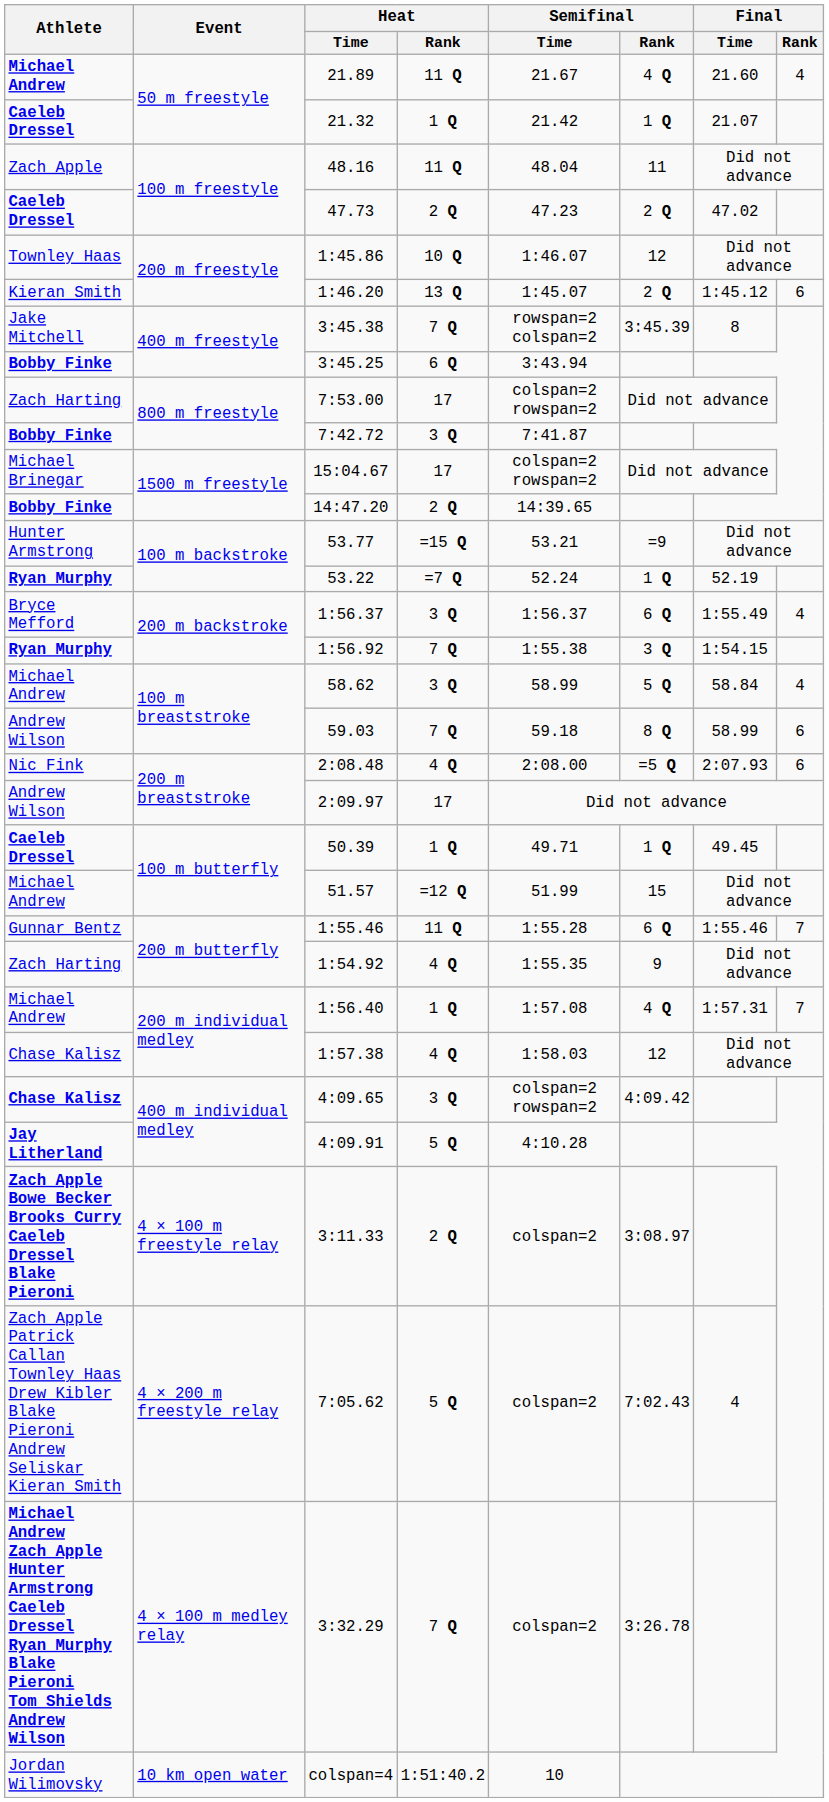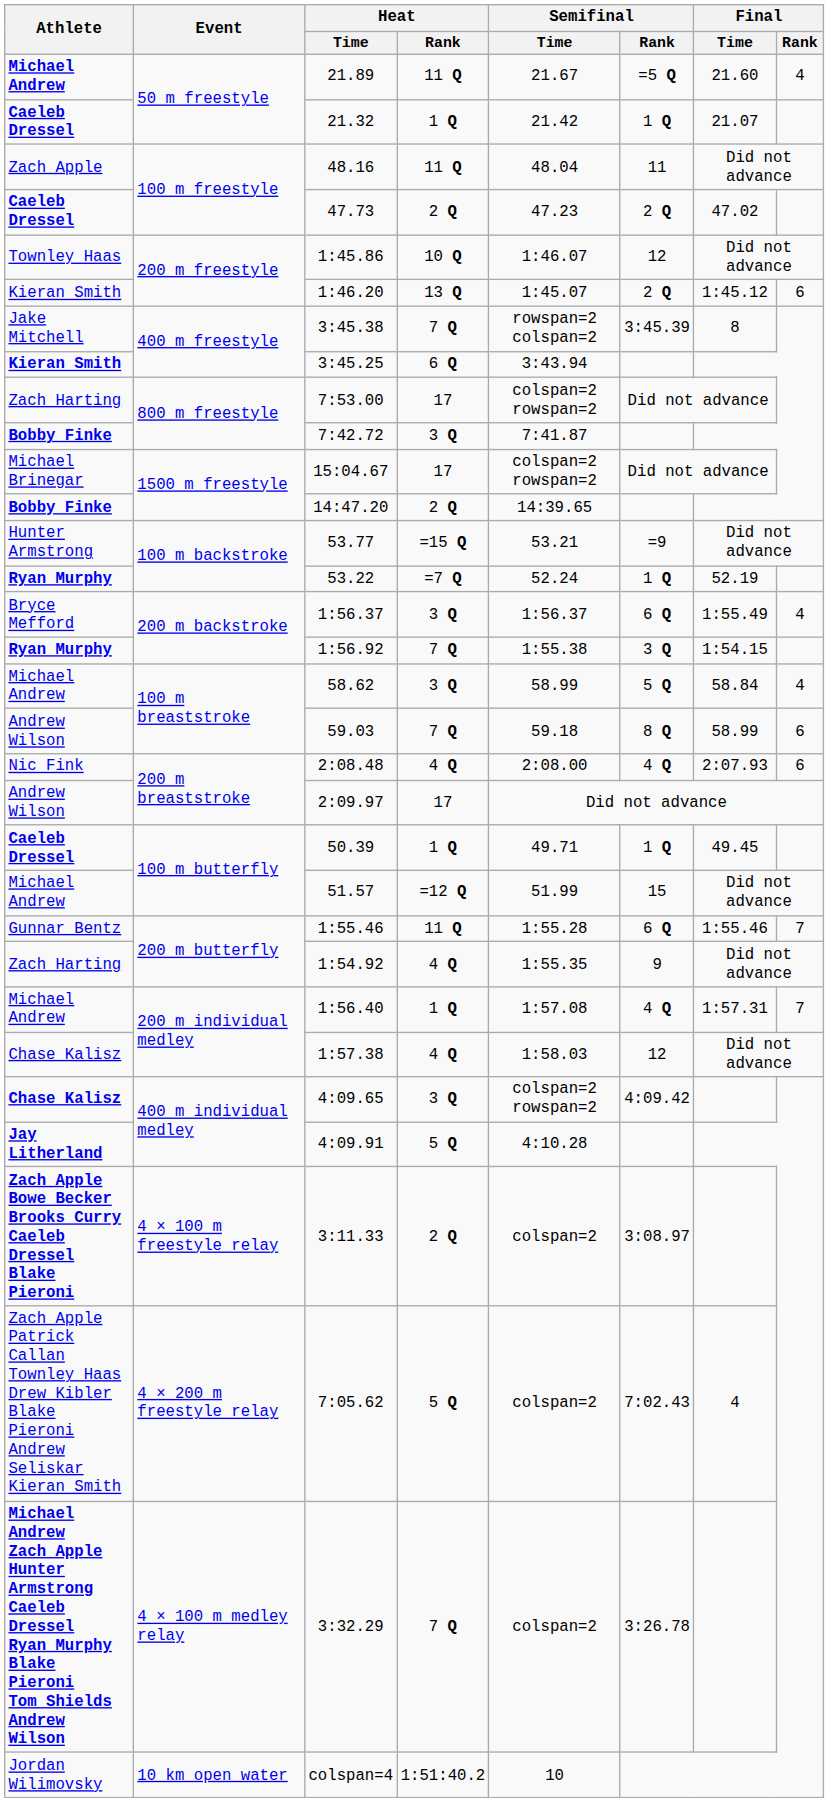(657, 77) 4 Q -> (657, 77) =5 Q
(60, 364) Bobby Finke -> (65, 364) Kieran Smith
(657, 766) =5 Q -> (657, 766) 4 Q
